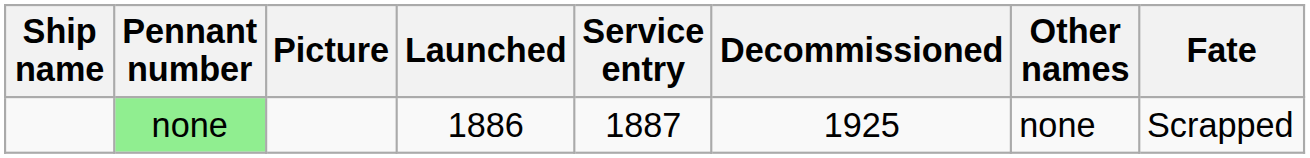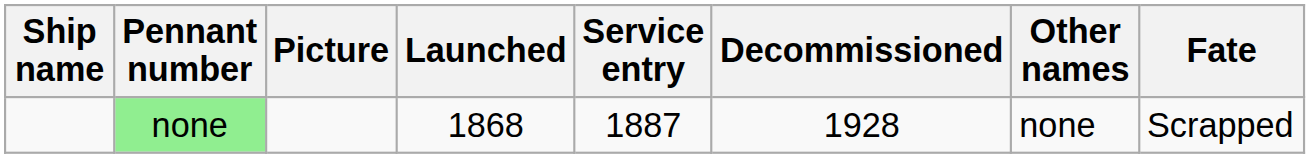(486, 124) 1886 -> (486, 124) 1868
(862, 124) 1925 -> (862, 124) 1928
